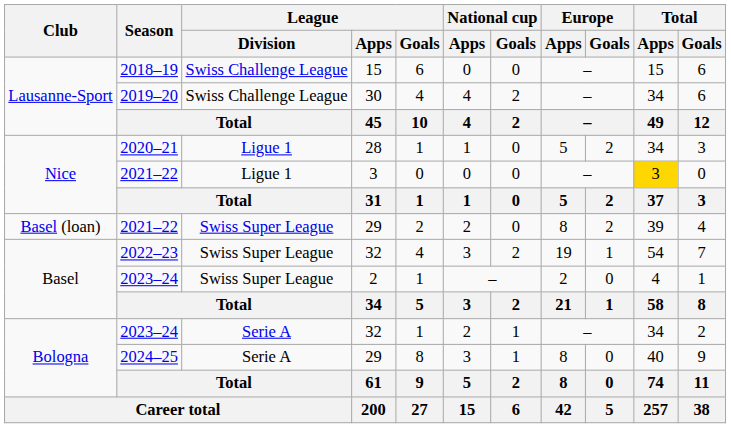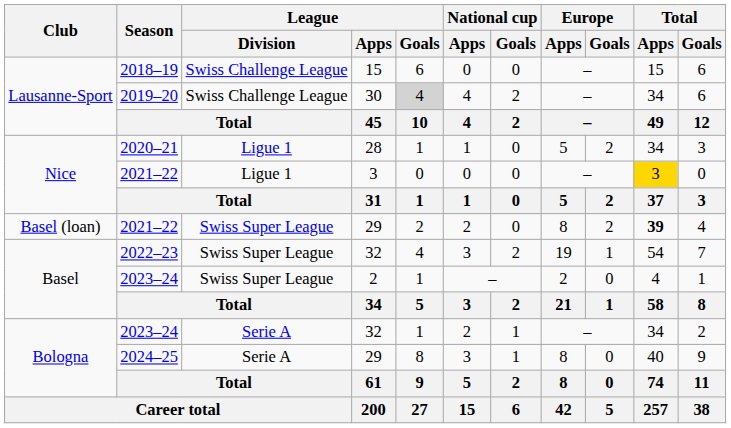(420, 95) no background -> (420, 95) lightgrey background
(656, 226) normal -> (656, 226) bold
